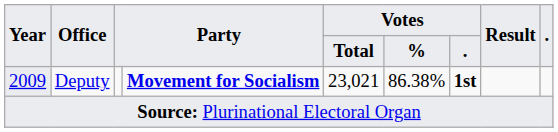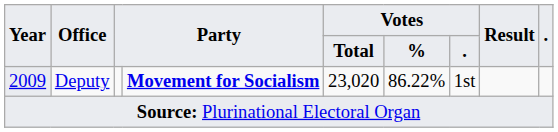(354, 81) 23,021 -> (354, 81) 23,020
(416, 81) 86.38% -> (416, 81) 86.22%
(465, 81) bold -> (465, 81) normal
